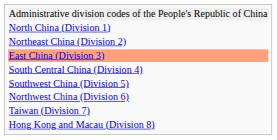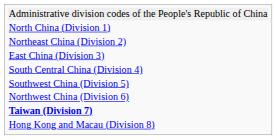(57, 55) lightsalmon background -> (57, 55) no background
(49, 111) normal -> (51, 111) bold
